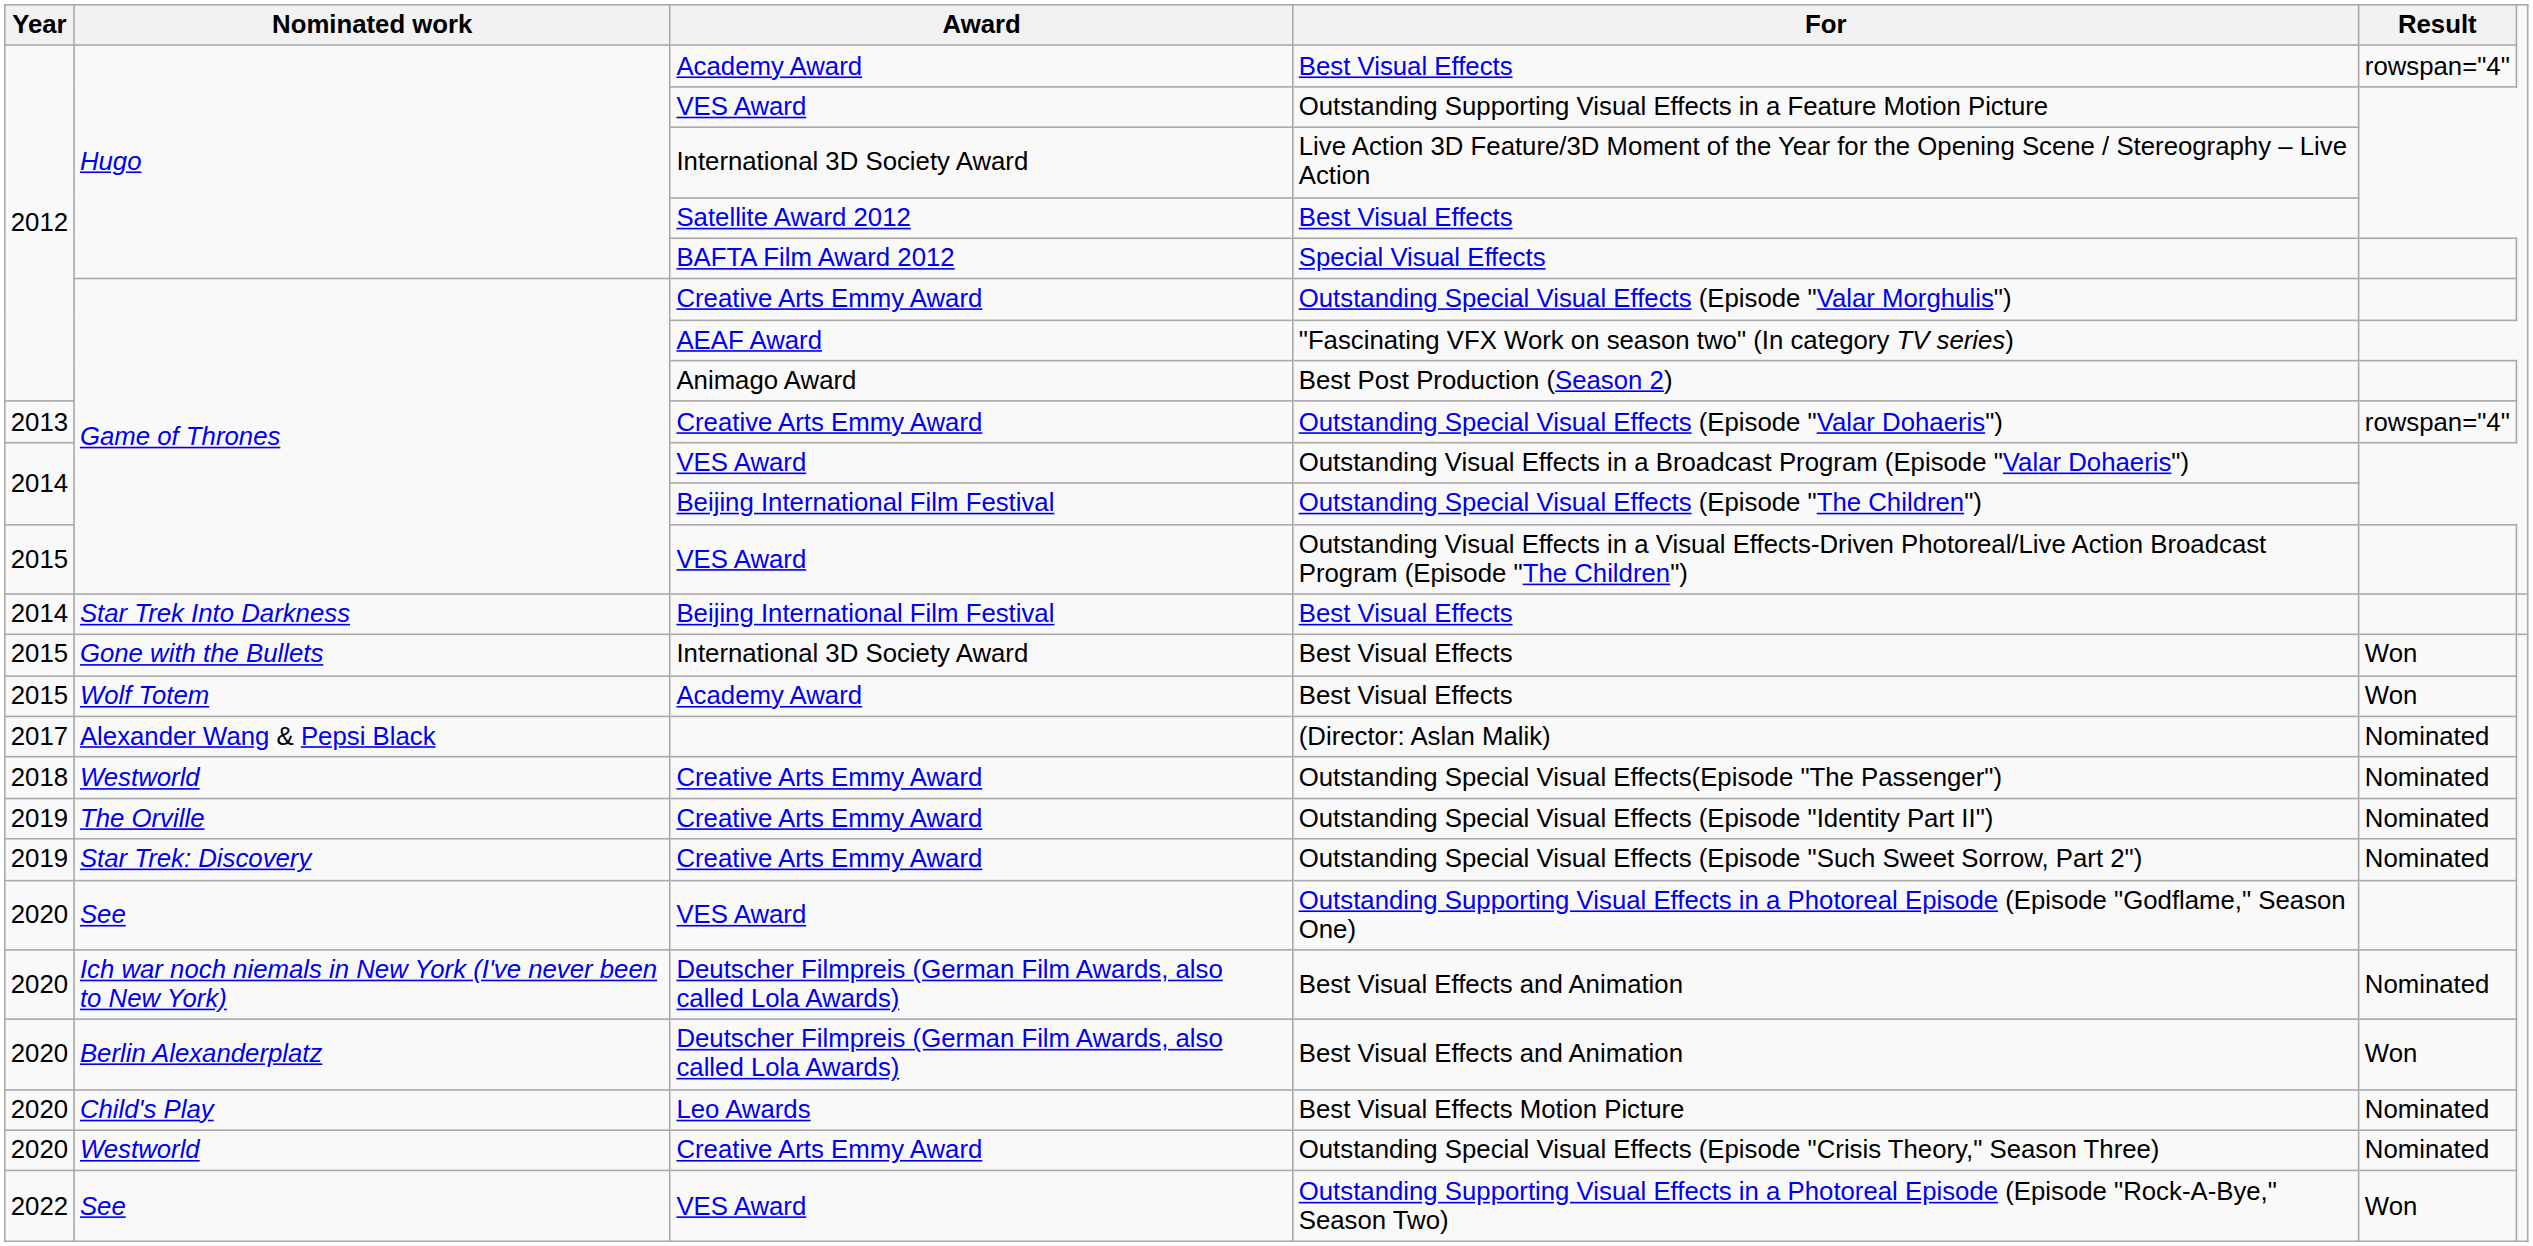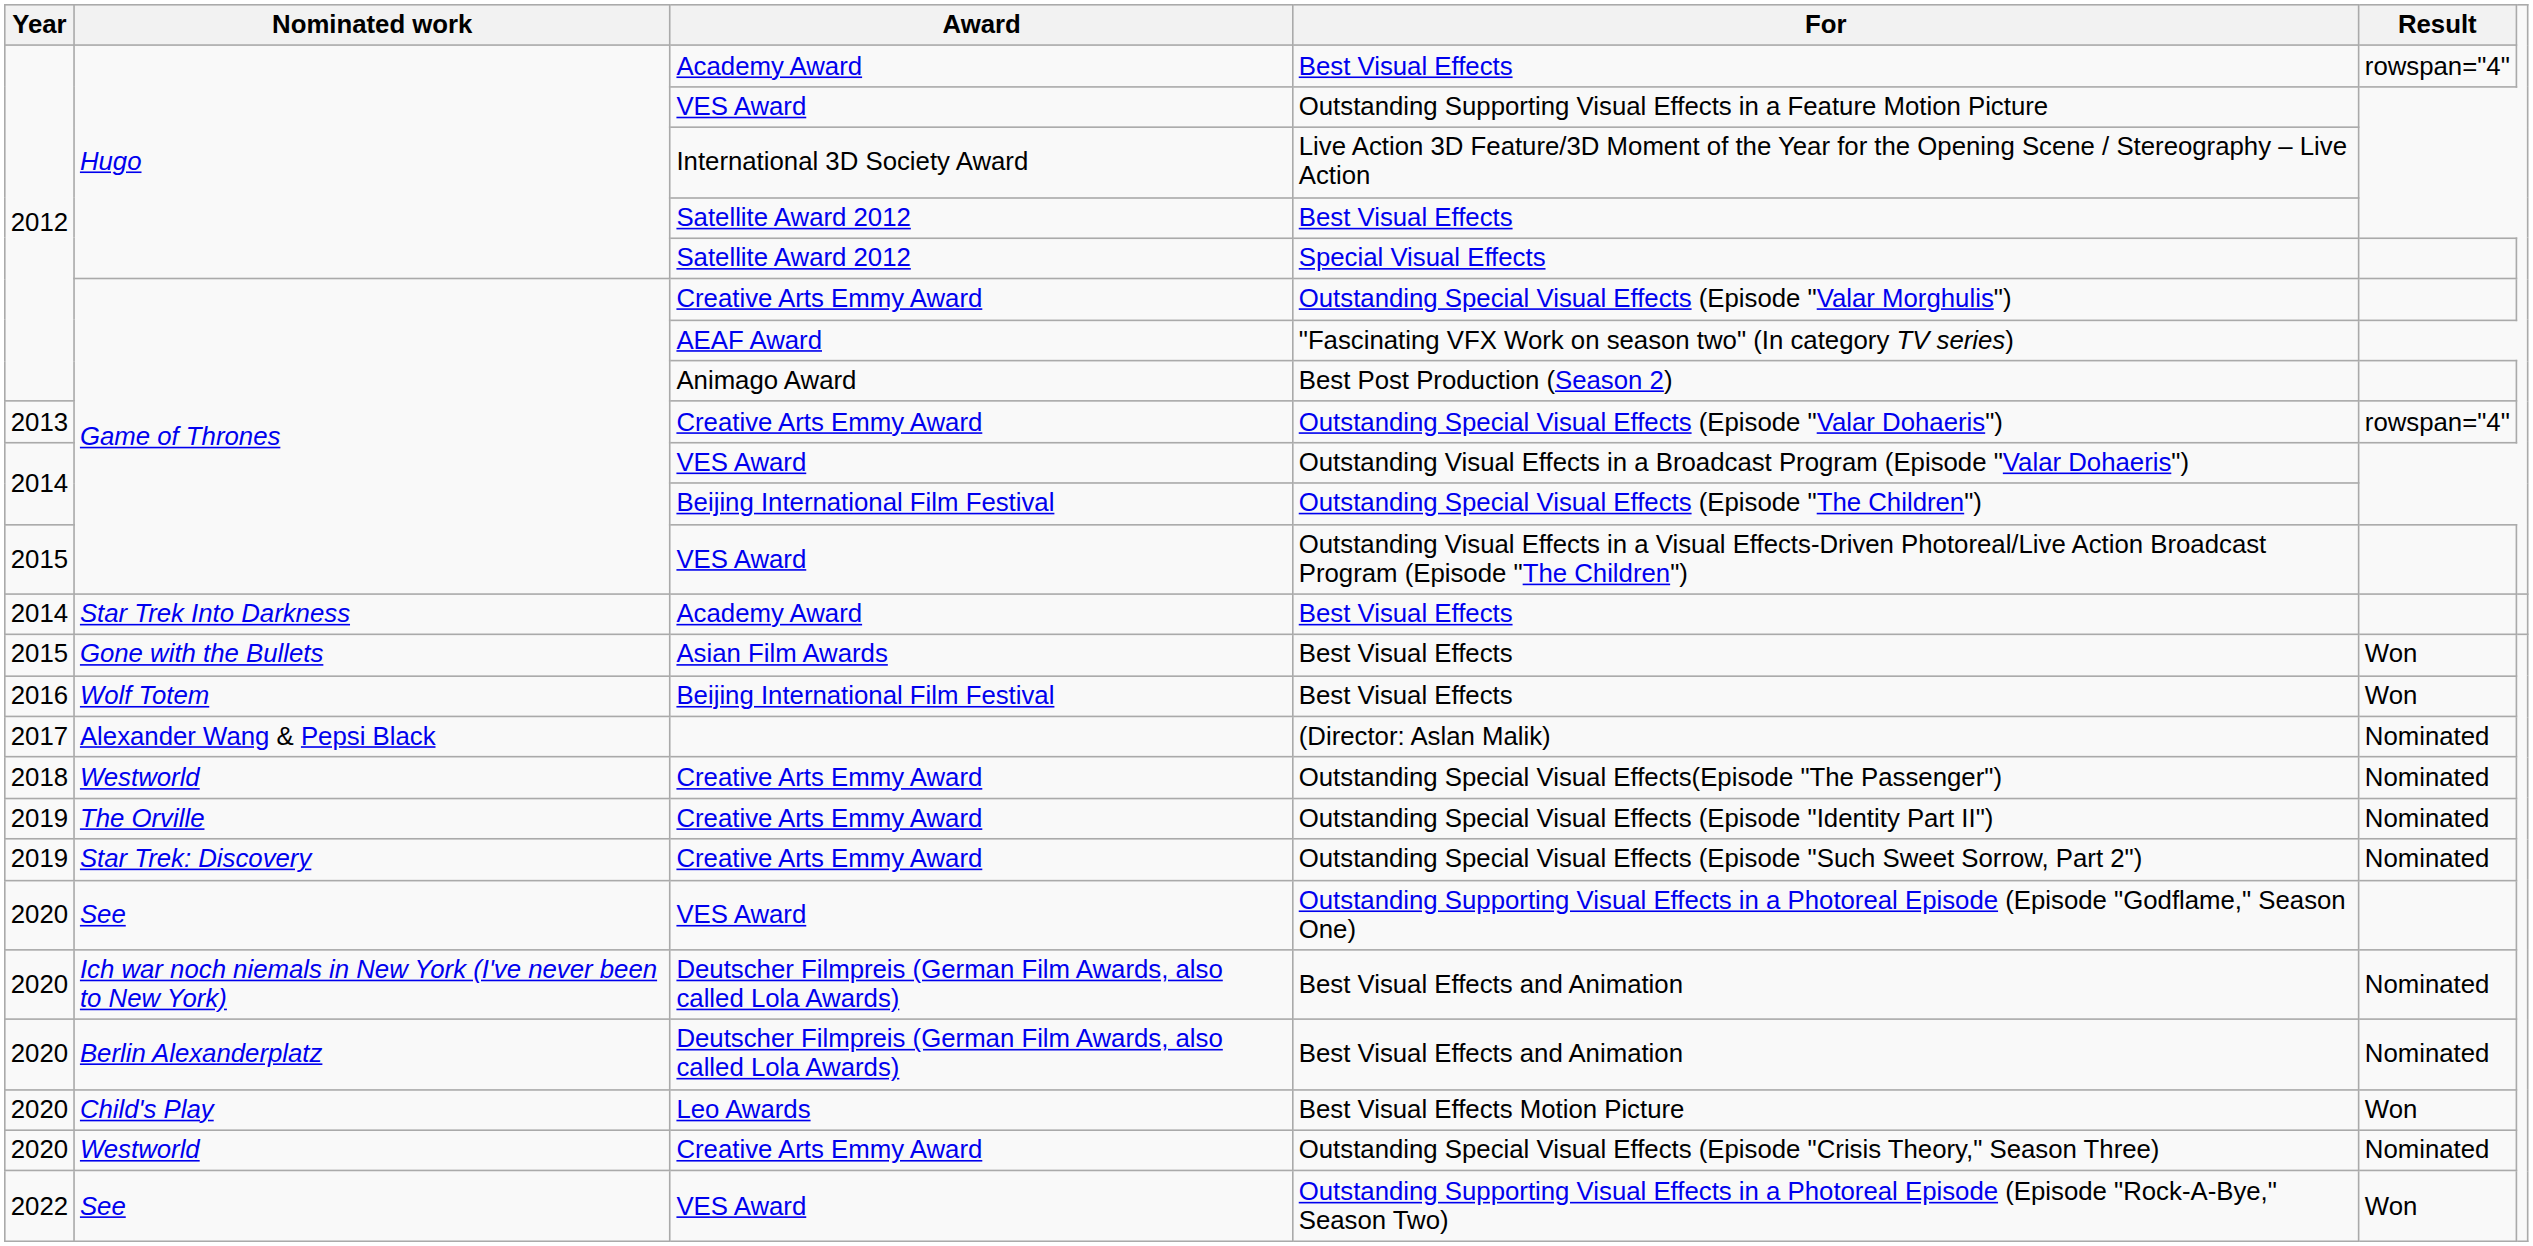(816, 258) BAFTA Film Award 2012 -> (794, 258) Satellite Award 2012
(865, 613) Beijing International Film Festival -> (769, 613) Academy Award
(852, 654) International 3D Society Award -> (782, 654) Asian Film Awards
(39, 695) 2015 -> (39, 695) 2016
(769, 695) Academy Award -> (865, 695) Beijing International Film Festival
(2391, 1054) Won -> (2427, 1054) Nominated
(2427, 1109) Nominated -> (2391, 1109) Won
